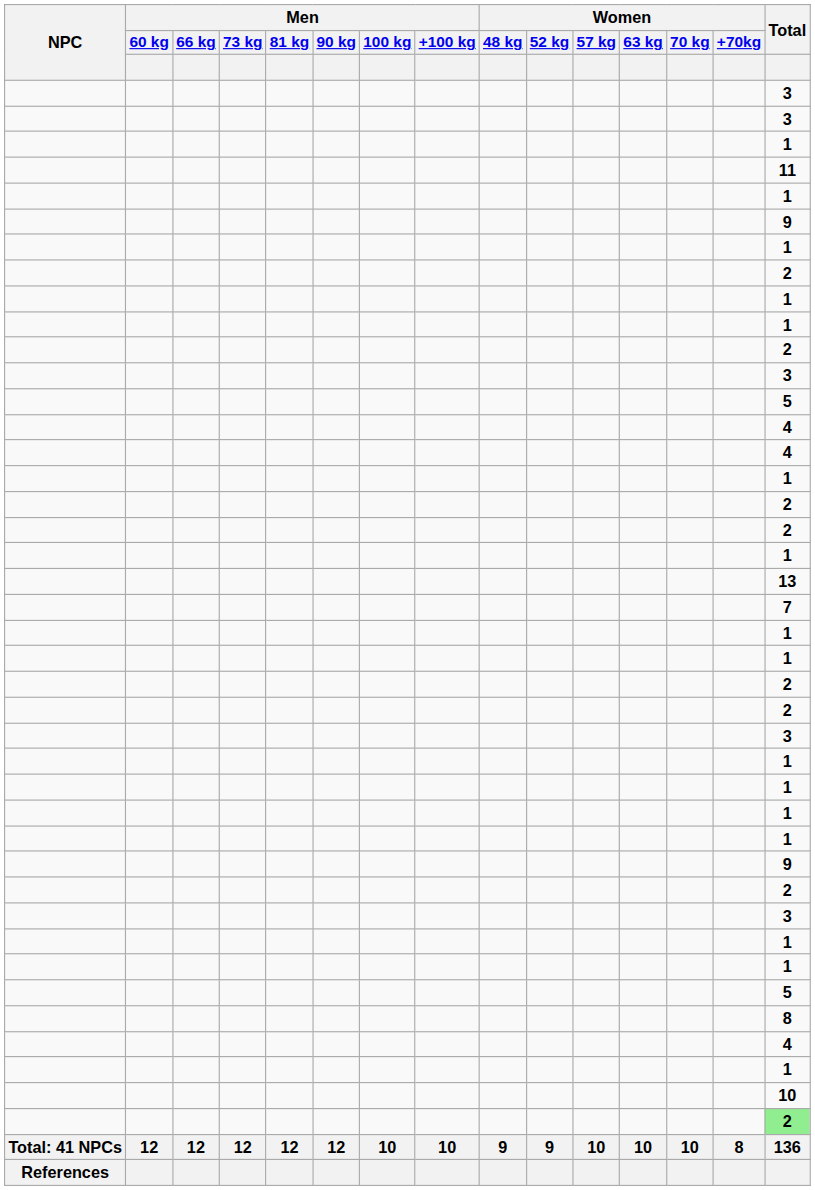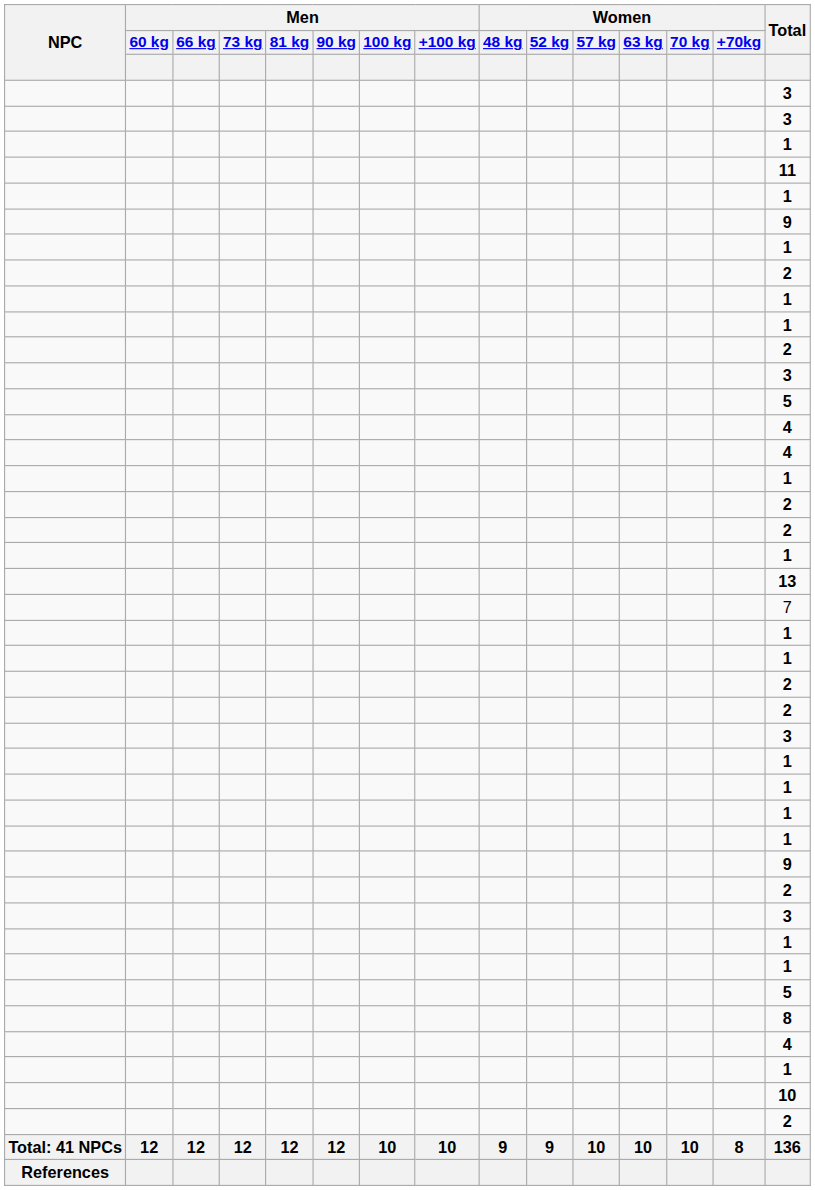(787, 608) bold -> (787, 608) normal
(787, 1122) lightgreen background -> (787, 1122) no background
